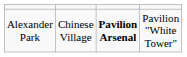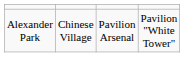(118, 30) bold -> (117, 30) normal
